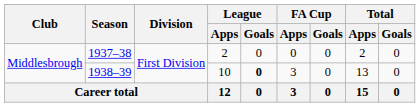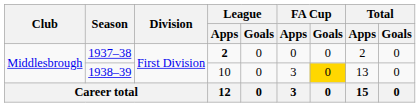(224, 53) normal -> (224, 53) bold
(259, 72) bold -> (259, 72) normal
(328, 72) no background -> (328, 72) gold background
